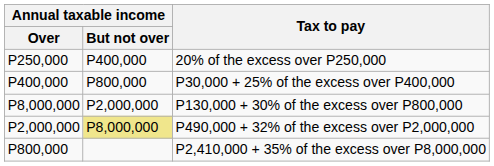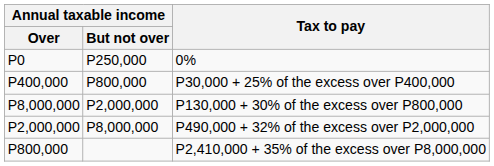+ row: (186, 60)
- row: (281, 60)
(122, 127) khaki background -> (122, 127) no background
